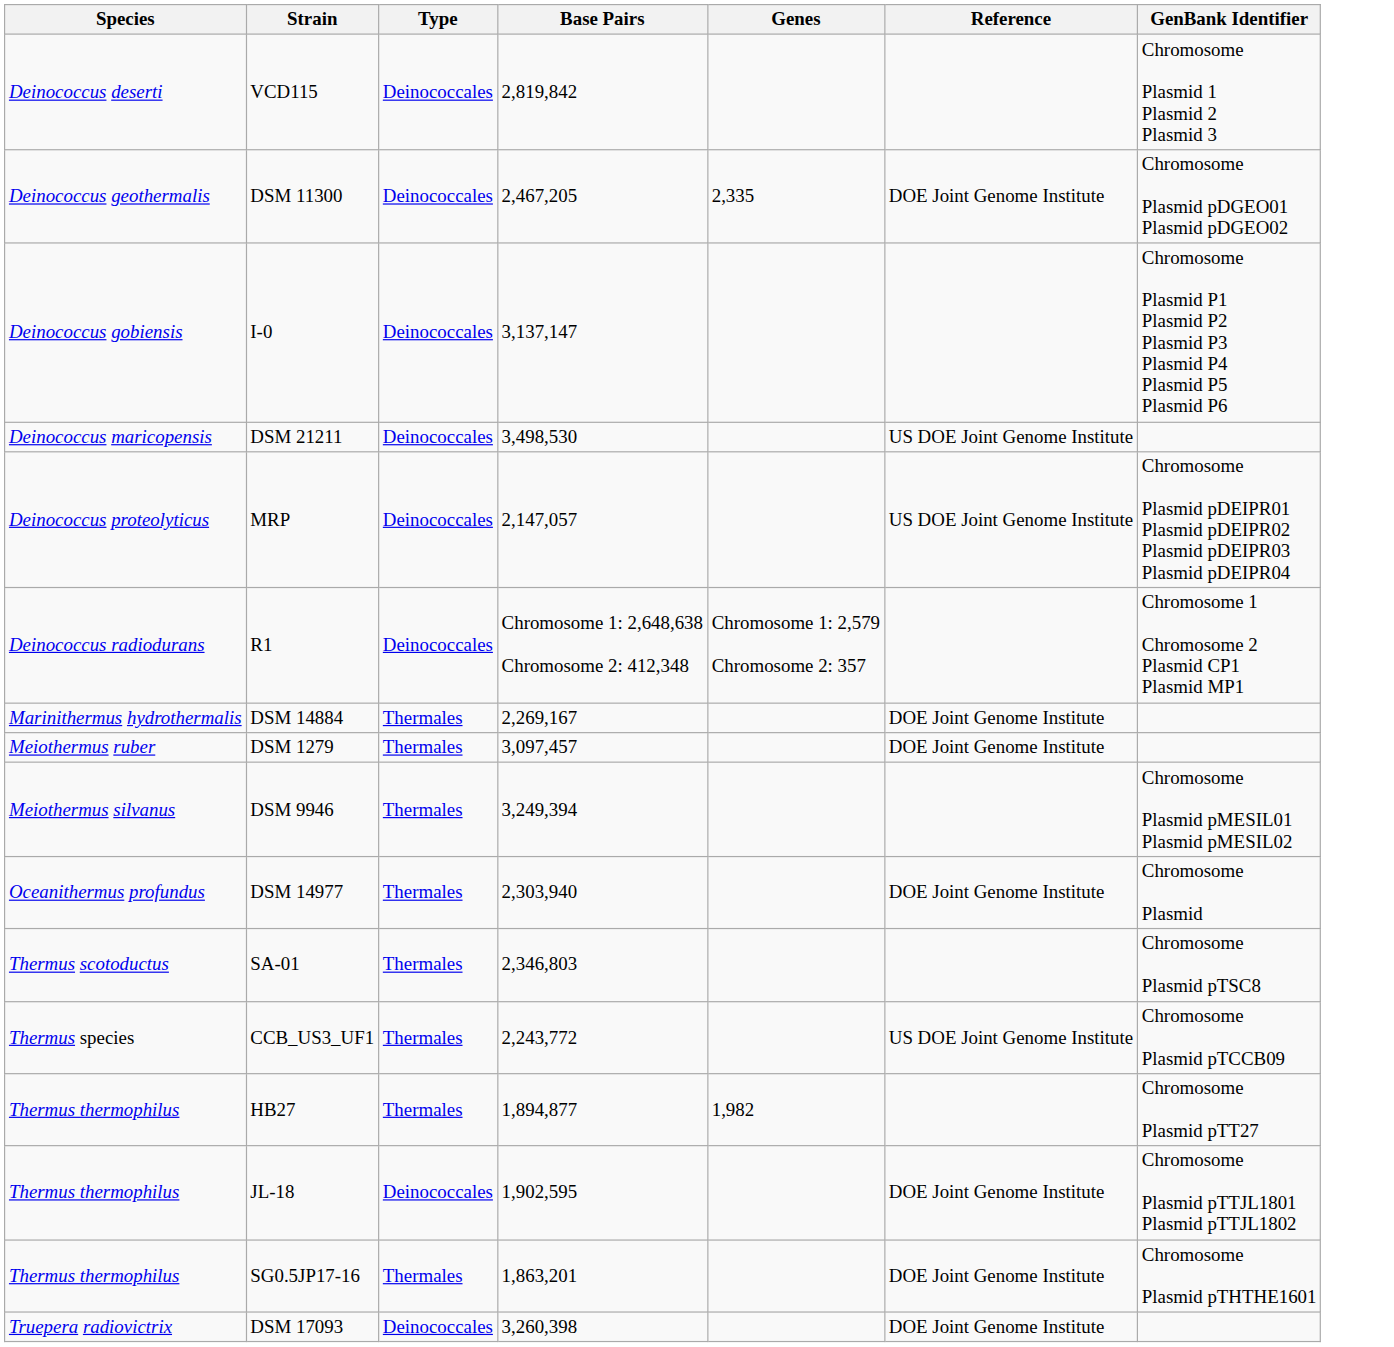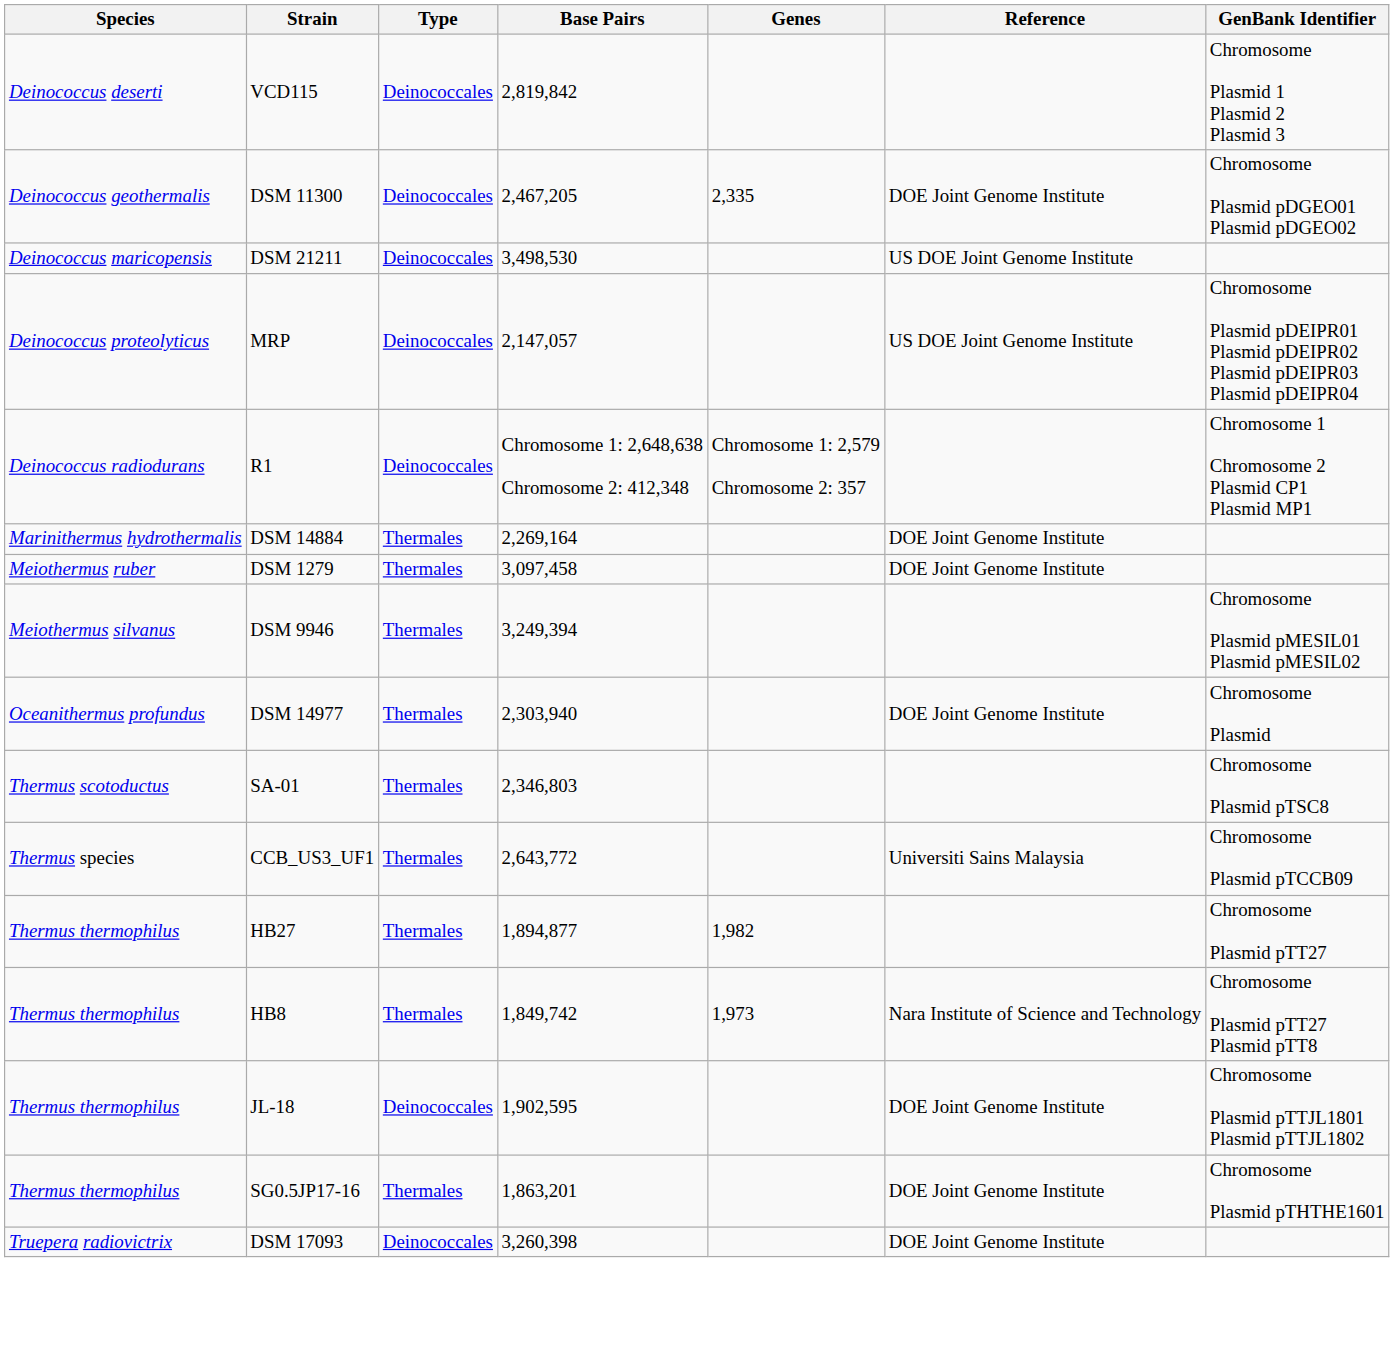- row: (261, 332)
(539, 717) 2,269,167 -> (539, 538) 2,269,164
(539, 747) 3,097,457 -> (539, 568) 3,097,458
(539, 1037) 2,243,772 -> (539, 858) 2,643,772
(1011, 1037) US DOE Joint Genome Institute -> (986, 858) Universiti Sains Malaysia
+ row: (268, 1014)
